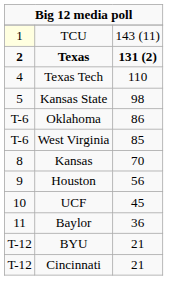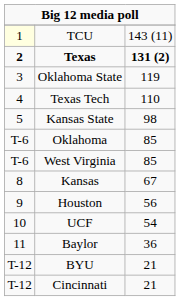+ row: (80, 77)
(138, 119) 86 -> (150, 139) 85
(138, 160) 70 -> (150, 181) 67
(138, 202) 45 -> (150, 223) 54
